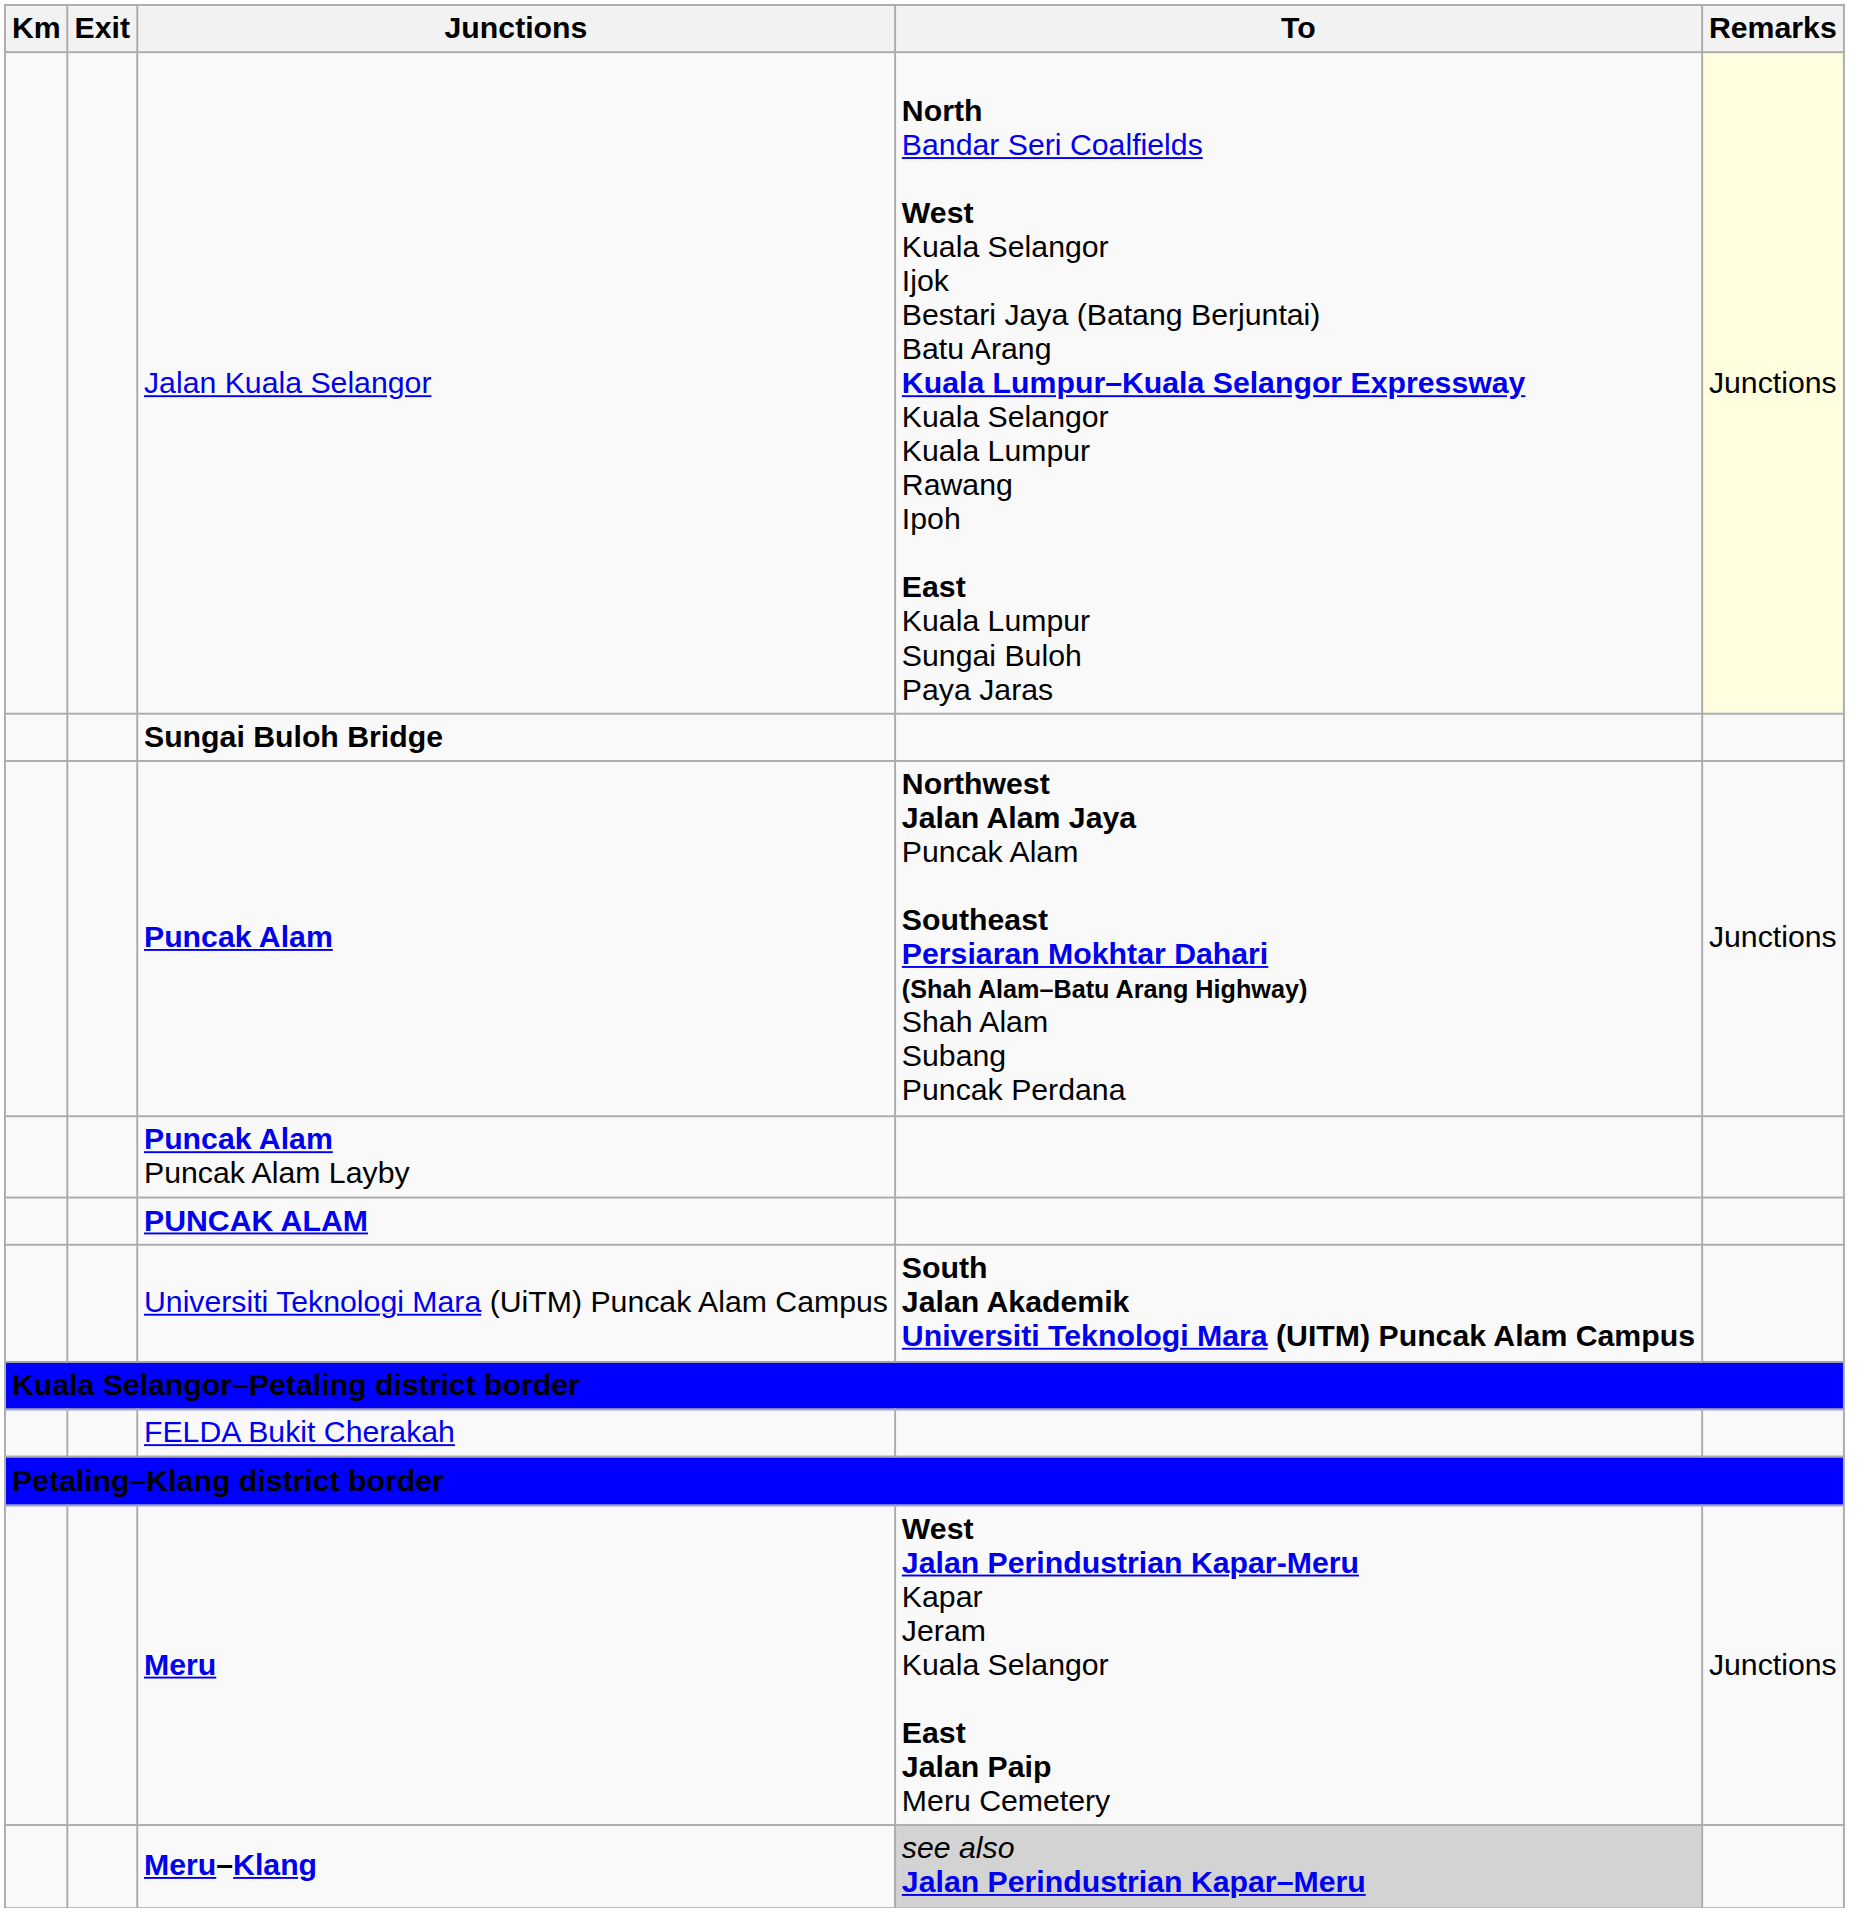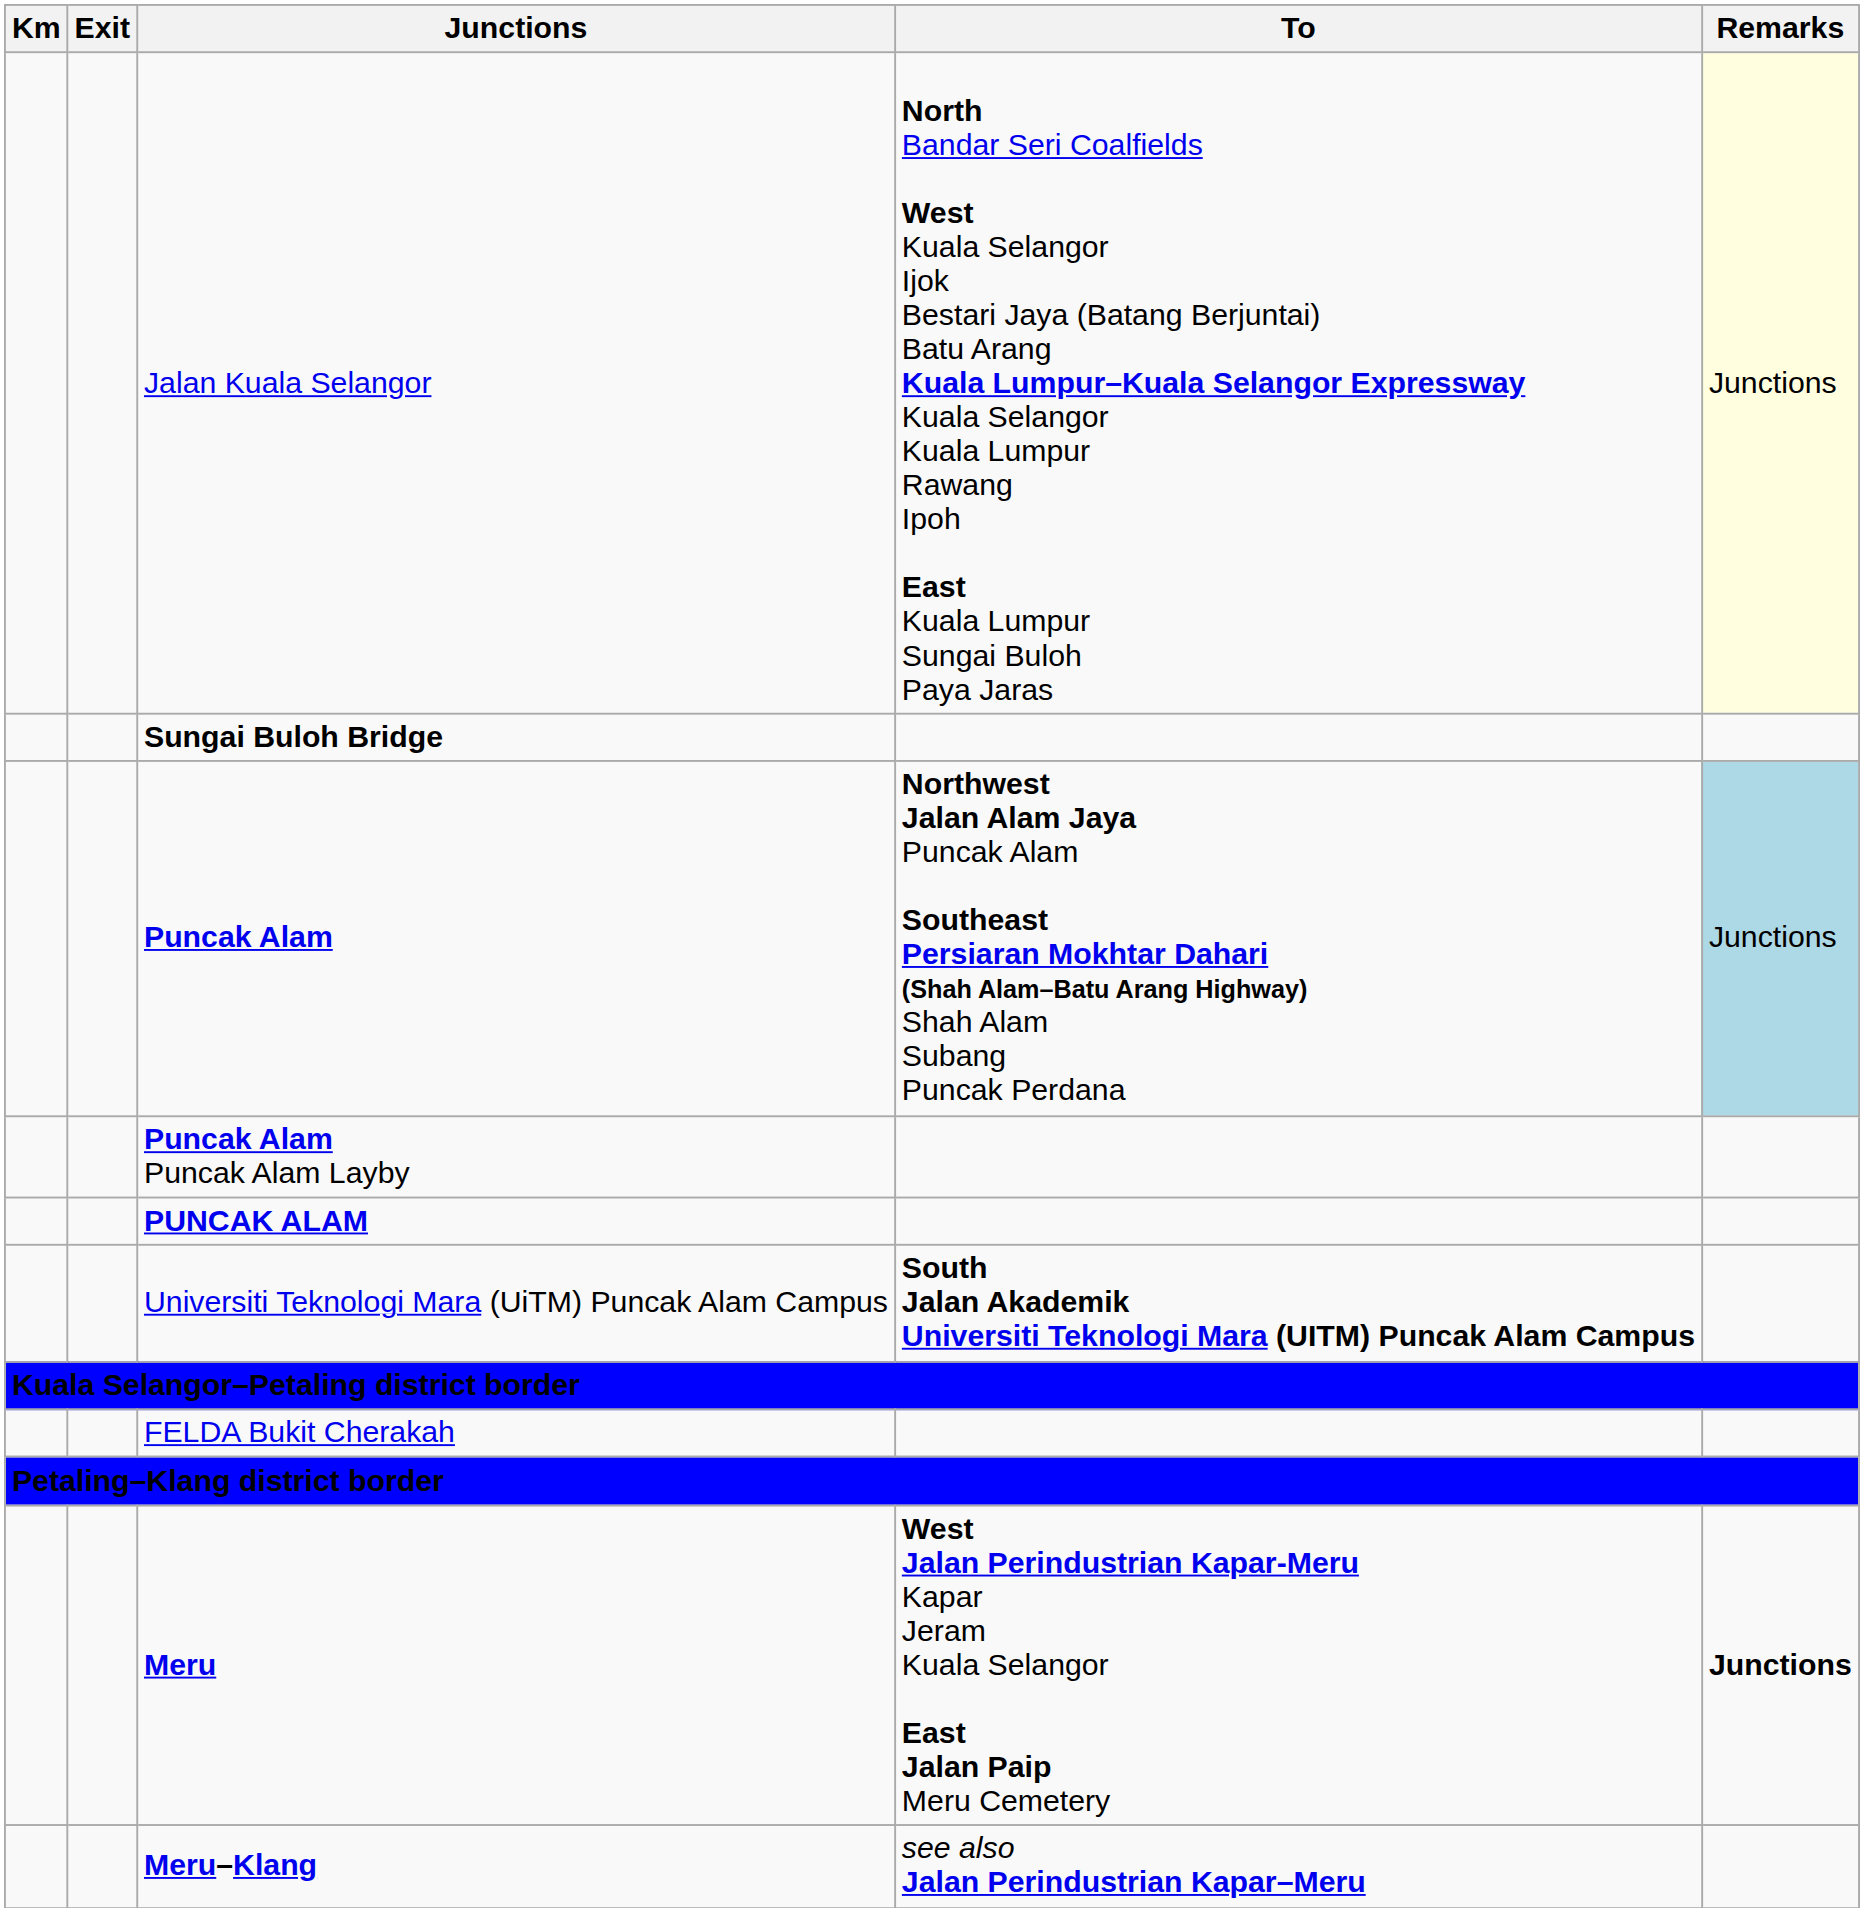(1773, 937) no background -> (1773, 937) lightblue background
(1773, 1664) normal -> (1780, 1664) bold
(1134, 1865) lightgrey background -> (1134, 1865) no background
